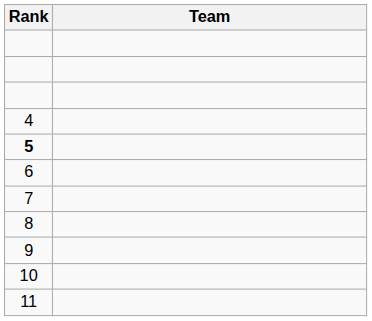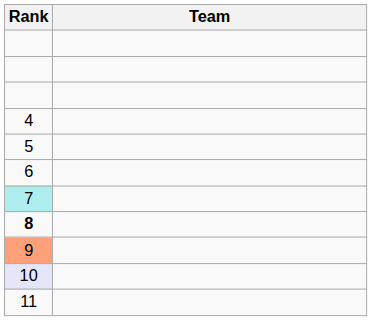(29, 146) bold -> (29, 146) normal
(29, 198) no background -> (29, 198) paleturquoise background
(29, 224) normal -> (29, 224) bold
(29, 250) no background -> (29, 250) lightsalmon background
(29, 276) no background -> (29, 276) lavender background
